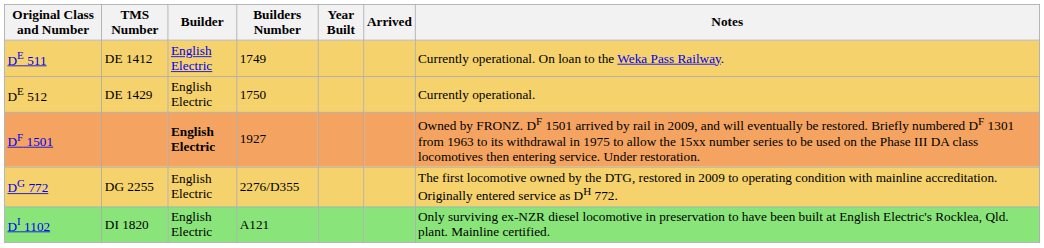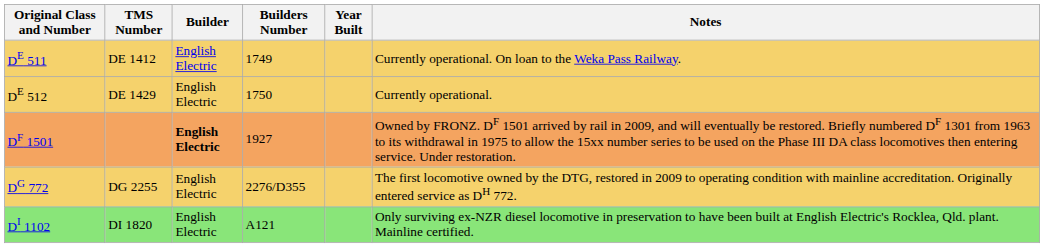- column: (389, 22)
